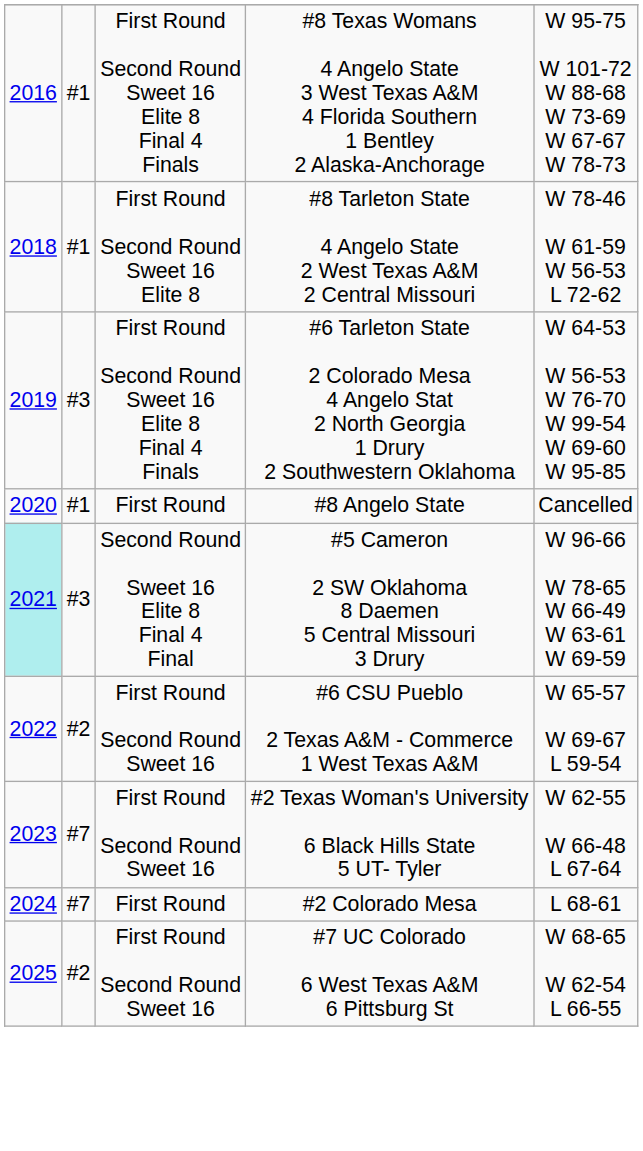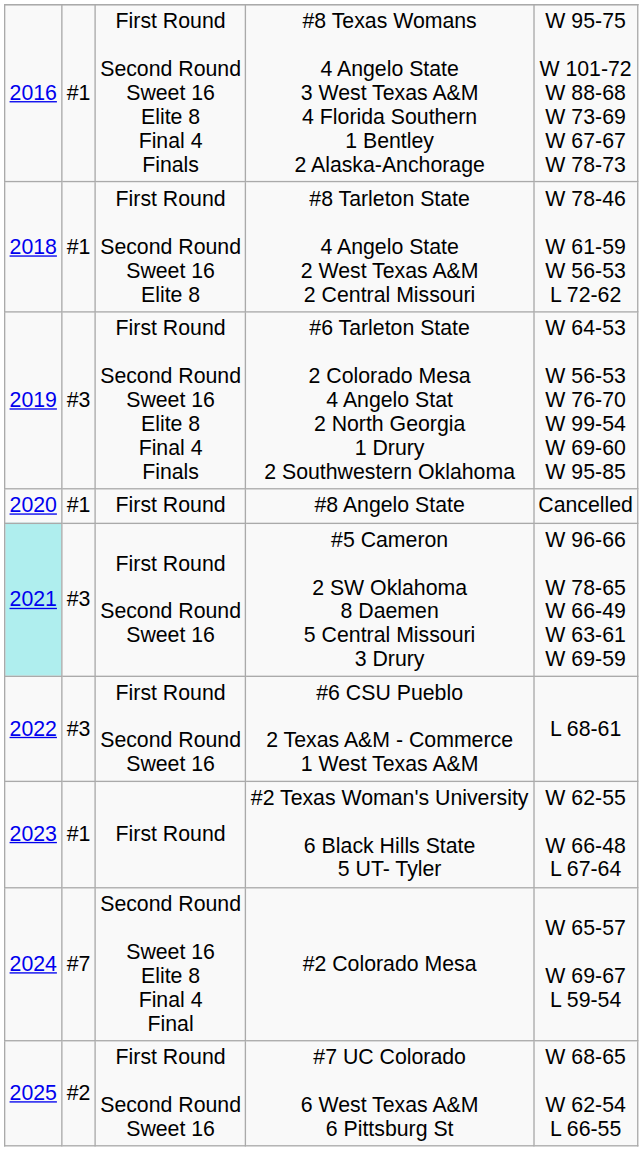(171, 599) Second Round Sweet 16 Elite 8 Final 4 Final -> (171, 599) First Round Second Round Sweet 16
(79, 728) #2 -> (79, 728) #3
(586, 728) W 65-57 W 69-67 L 59-54 -> (586, 728) L 68-61
(79, 834) #7 -> (79, 834) #1
(171, 834) First Round Second Round Sweet 16 -> (171, 834) First Round
(171, 903) First Round -> (171, 963) Second Round Sweet 16 Elite 8 Final 4 Final
(586, 903) L 68-61 -> (586, 963) W 65-57 W 69-67 L 59-54
